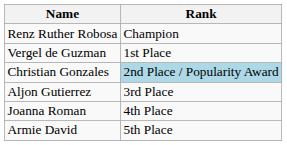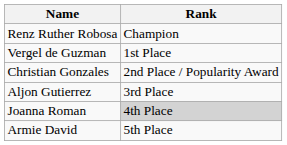(201, 72) lightblue background -> (201, 72) no background
(148, 111) no background -> (148, 111) lightgrey background
